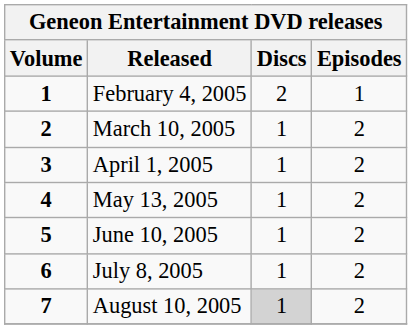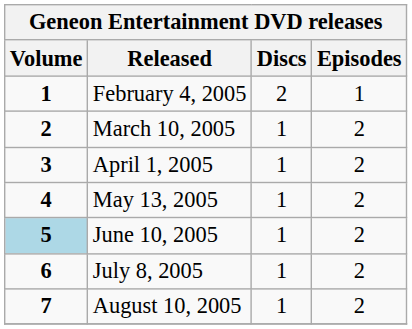(46, 235) no background -> (46, 235) lightblue background
(282, 306) lightgrey background -> (282, 306) no background
